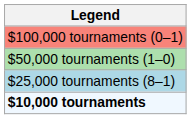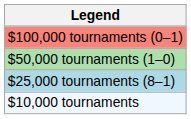(77, 103) bold -> (73, 103) normal
